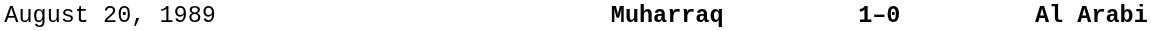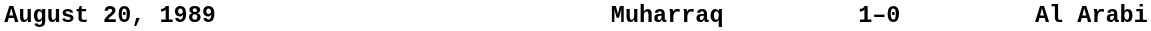(110, 16) normal -> (110, 16) bold
